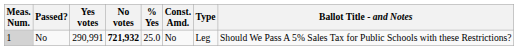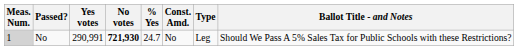(123, 38) 721,932 -> (123, 38) 721,930
(152, 38) 25.0 -> (152, 38) 24.7
